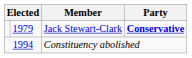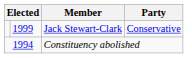(23, 28) 1979 -> (23, 28) 1999
(155, 28) bold -> (154, 28) normal
